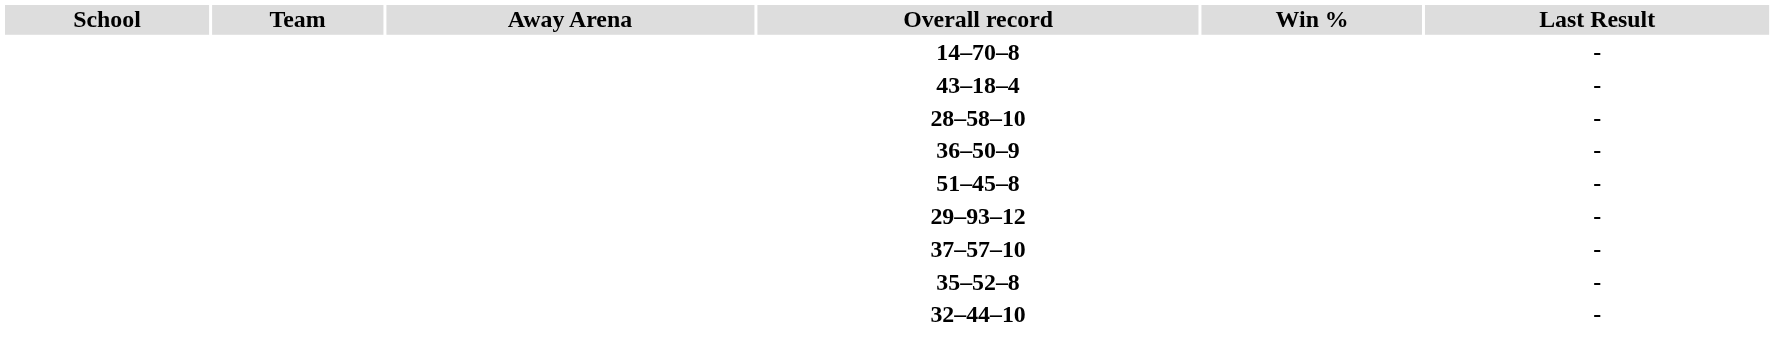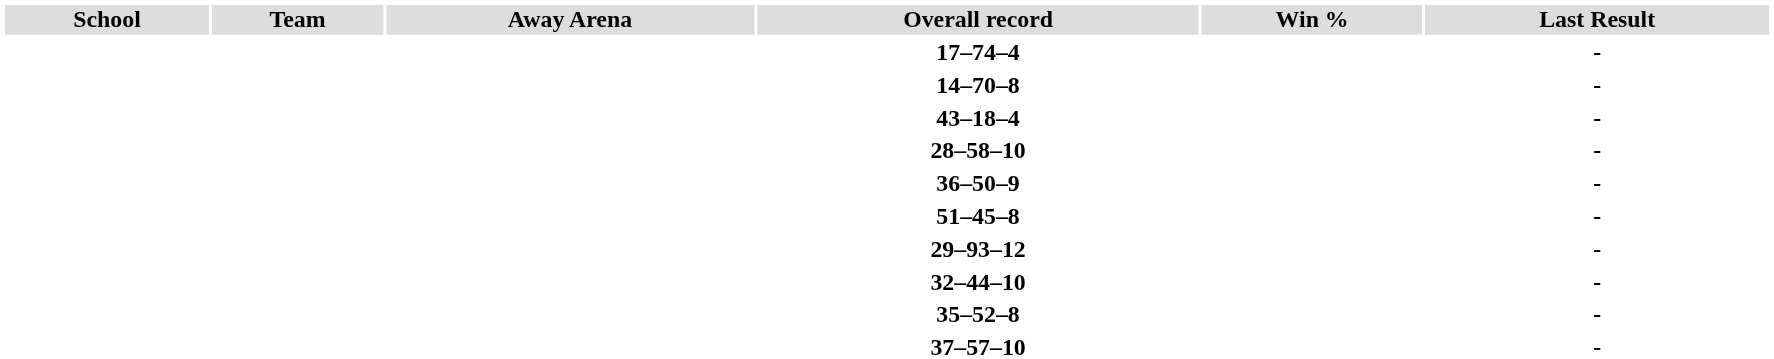+ row: (978, 52)
rows swapped: (978, 249) <-> (978, 314)
